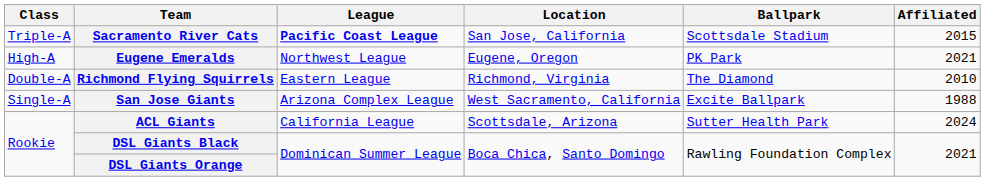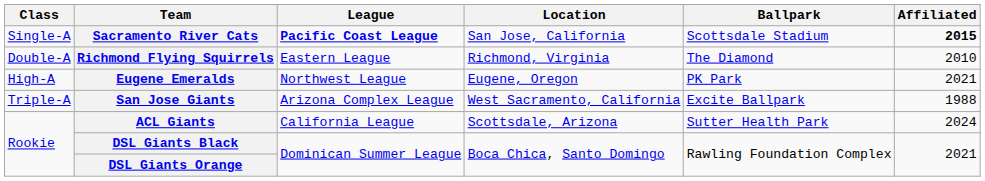(39, 37) Triple-A -> (39, 37) Single-A
(961, 37) normal -> (961, 37) bold
rows swapped: (175, 79) <-> (175, 58)
(39, 101) Single-A -> (39, 101) Triple-A
